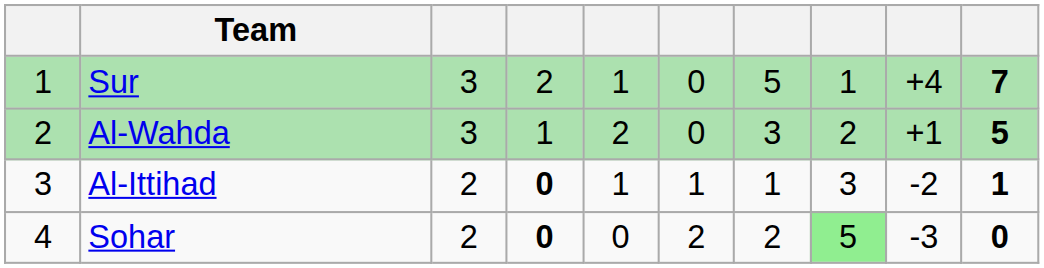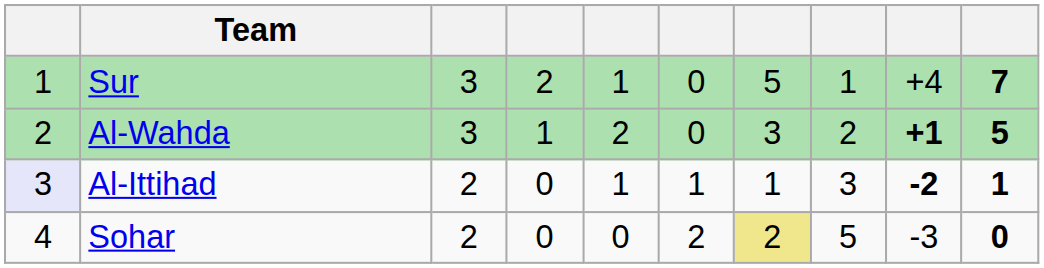(924, 133) normal -> (924, 133) bold
(43, 184) no background -> (43, 184) lavender background
(545, 184) bold -> (545, 184) normal
(924, 184) normal -> (924, 184) bold
(545, 236) bold -> (545, 236) normal
(772, 236) no background -> (772, 236) khaki background
(848, 236) lightgreen background -> (848, 236) no background
